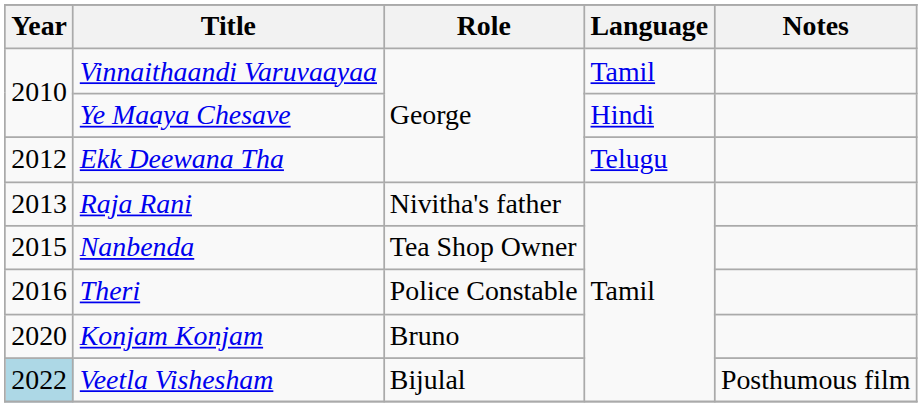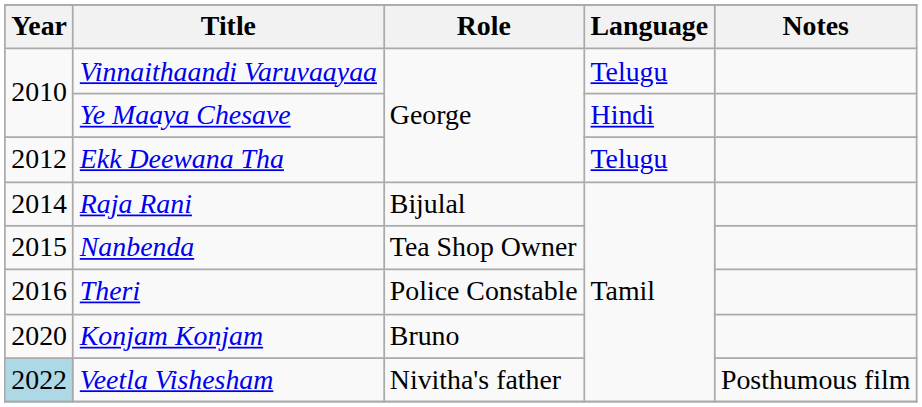(623, 70) Tamil -> (629, 70) Telugu
(39, 203) 2013 -> (39, 203) 2014
(475, 203) Nivitha's father -> (428, 203) Bijulal
(428, 379) Bijulal -> (475, 379) Nivitha's father
